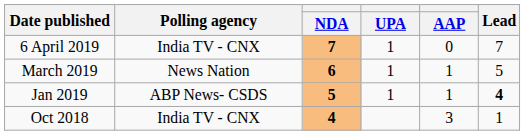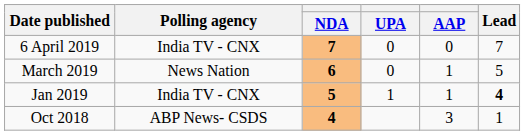(390, 47) 1 -> (390, 47) 0
(390, 71) 1 -> (390, 71) 0
(209, 95) ABP News- CSDS -> (209, 95) India TV - CNX
(209, 118) India TV - CNX -> (209, 118) ABP News- CSDS
